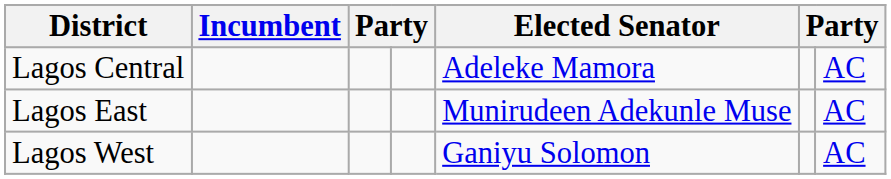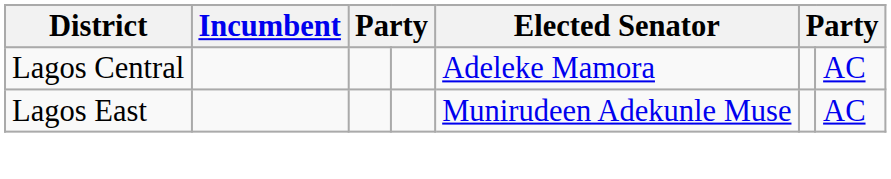- row: (83, 152)
